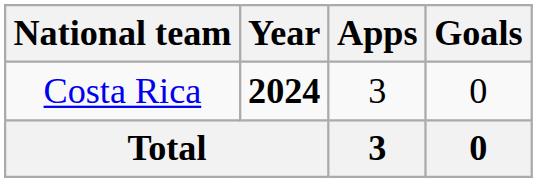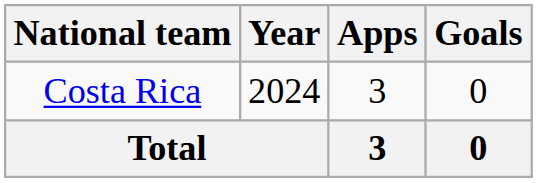(284, 90) bold -> (284, 90) normal
